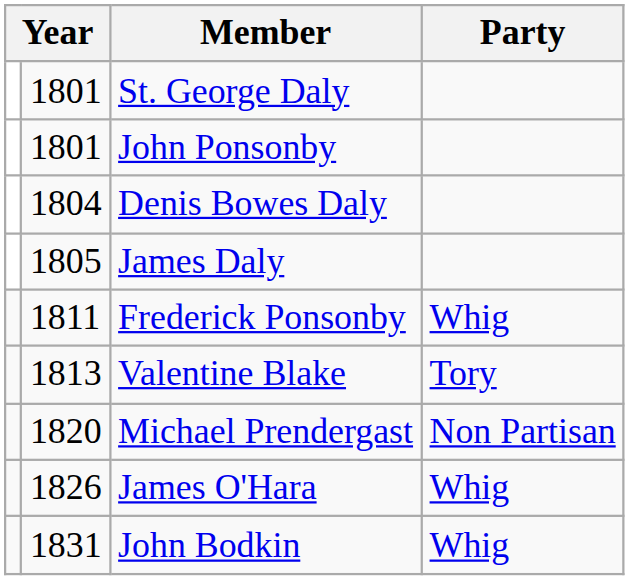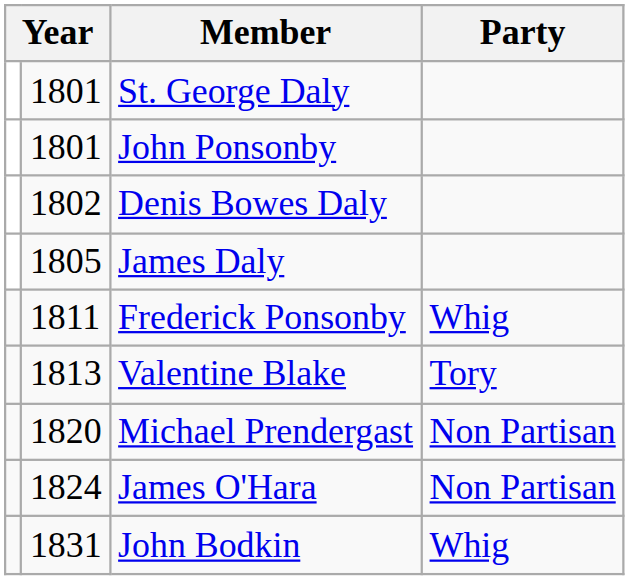(66, 203) 1804 -> (66, 203) 1802
(66, 487) 1826 -> (66, 487) 1824
(469, 487) Whig -> (523, 487) Non Partisan
